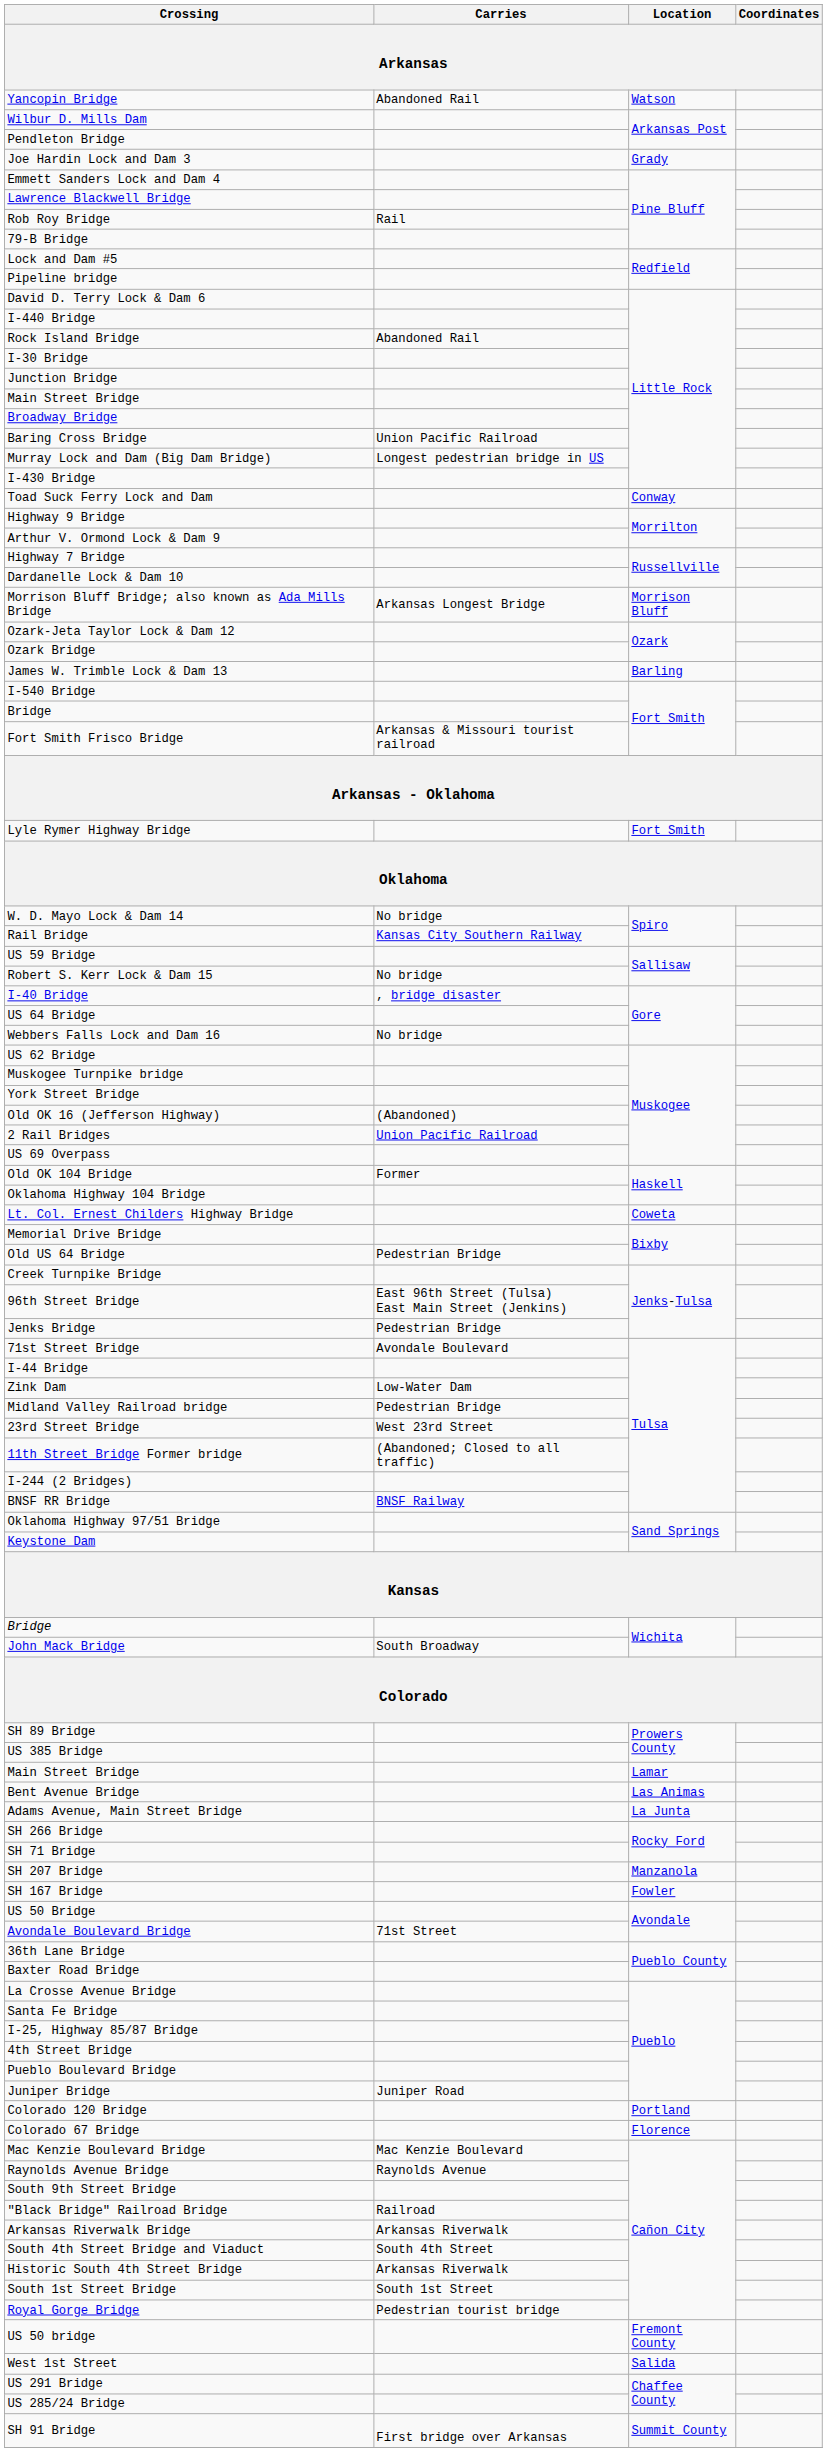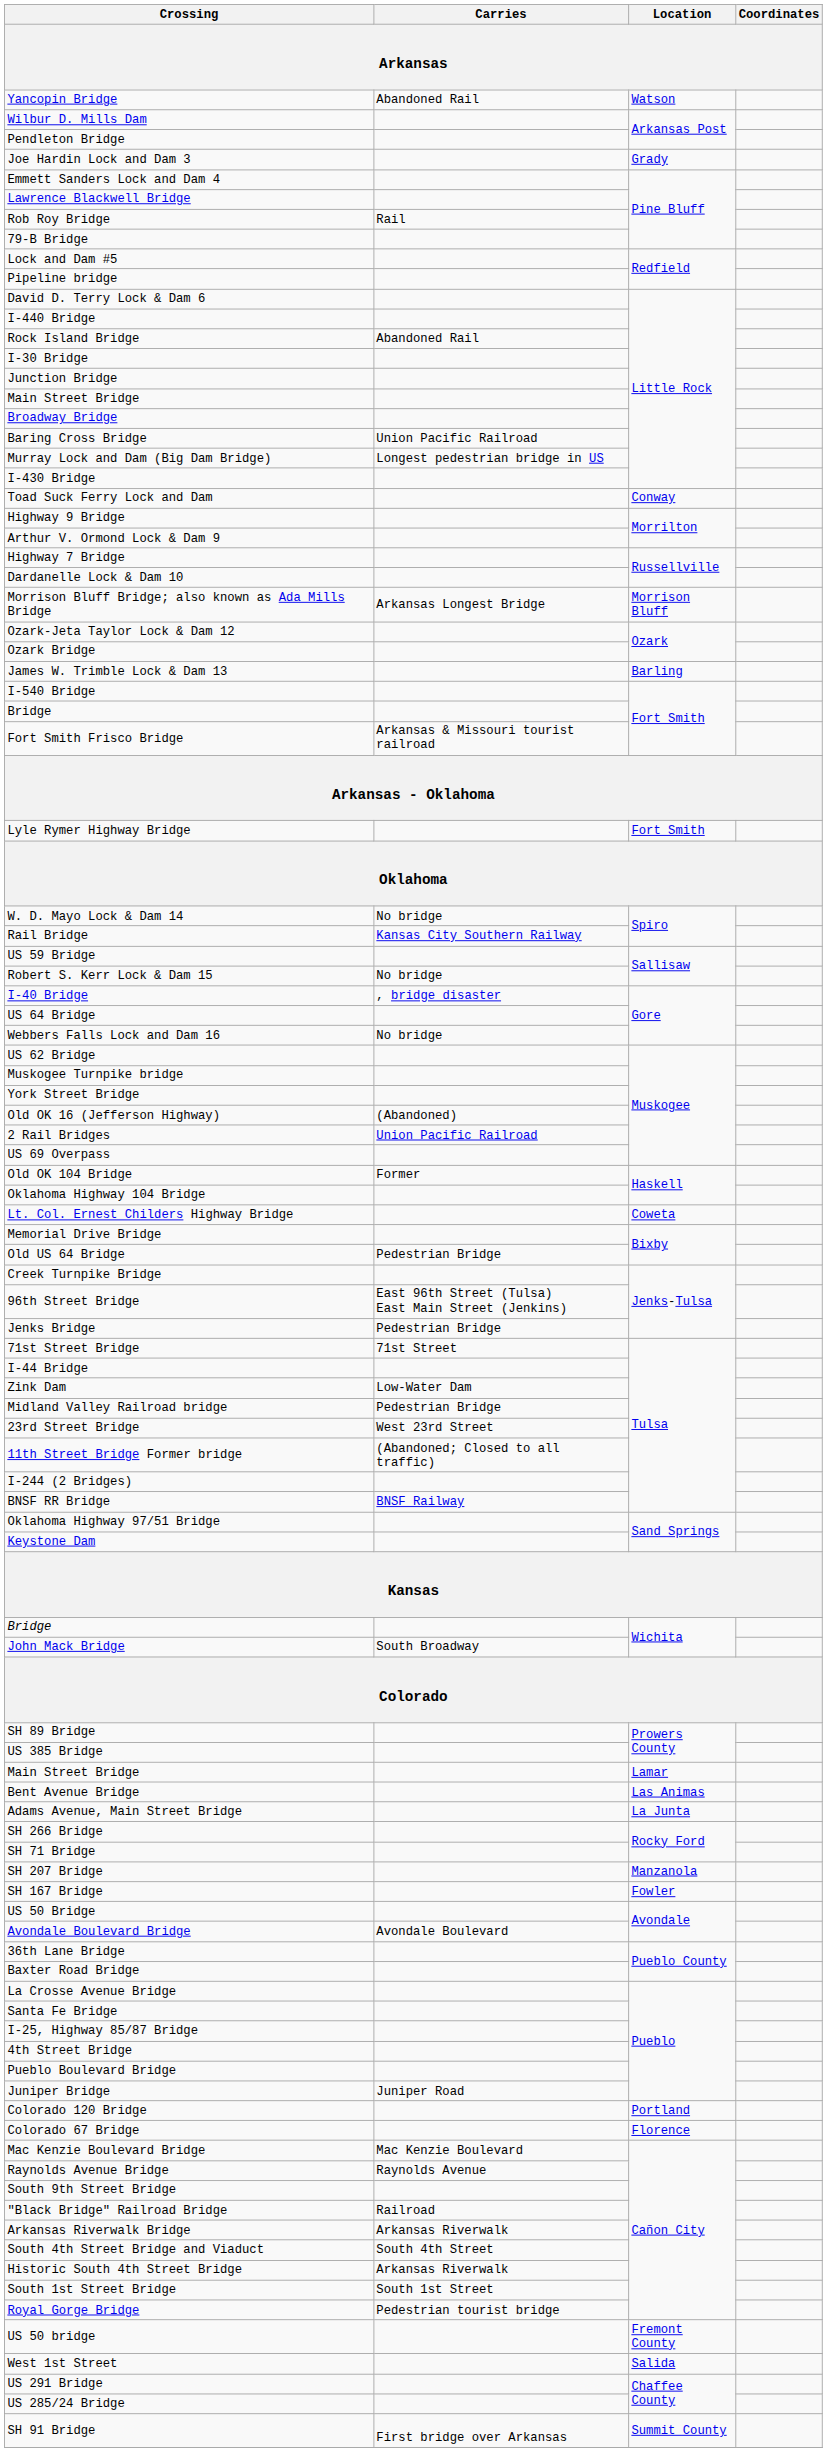(442, 1348) Avondale Boulevard -> (417, 1348) 71st Street
(417, 1931) 71st Street -> (442, 1931) Avondale Boulevard
